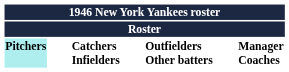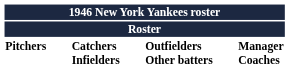(26, 46) paleturquoise background -> (26, 46) no background
